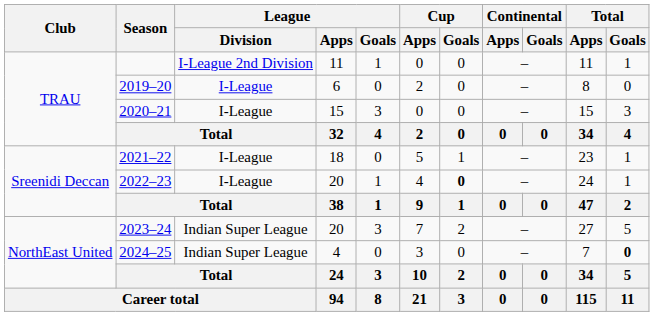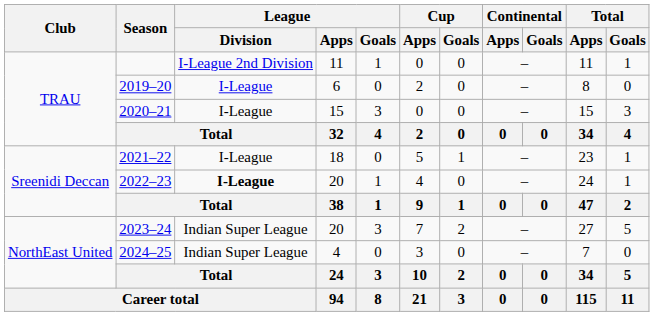(246, 181) normal -> (246, 181) bold
(461, 181) bold -> (461, 181) normal
(628, 252) bold -> (628, 252) normal
